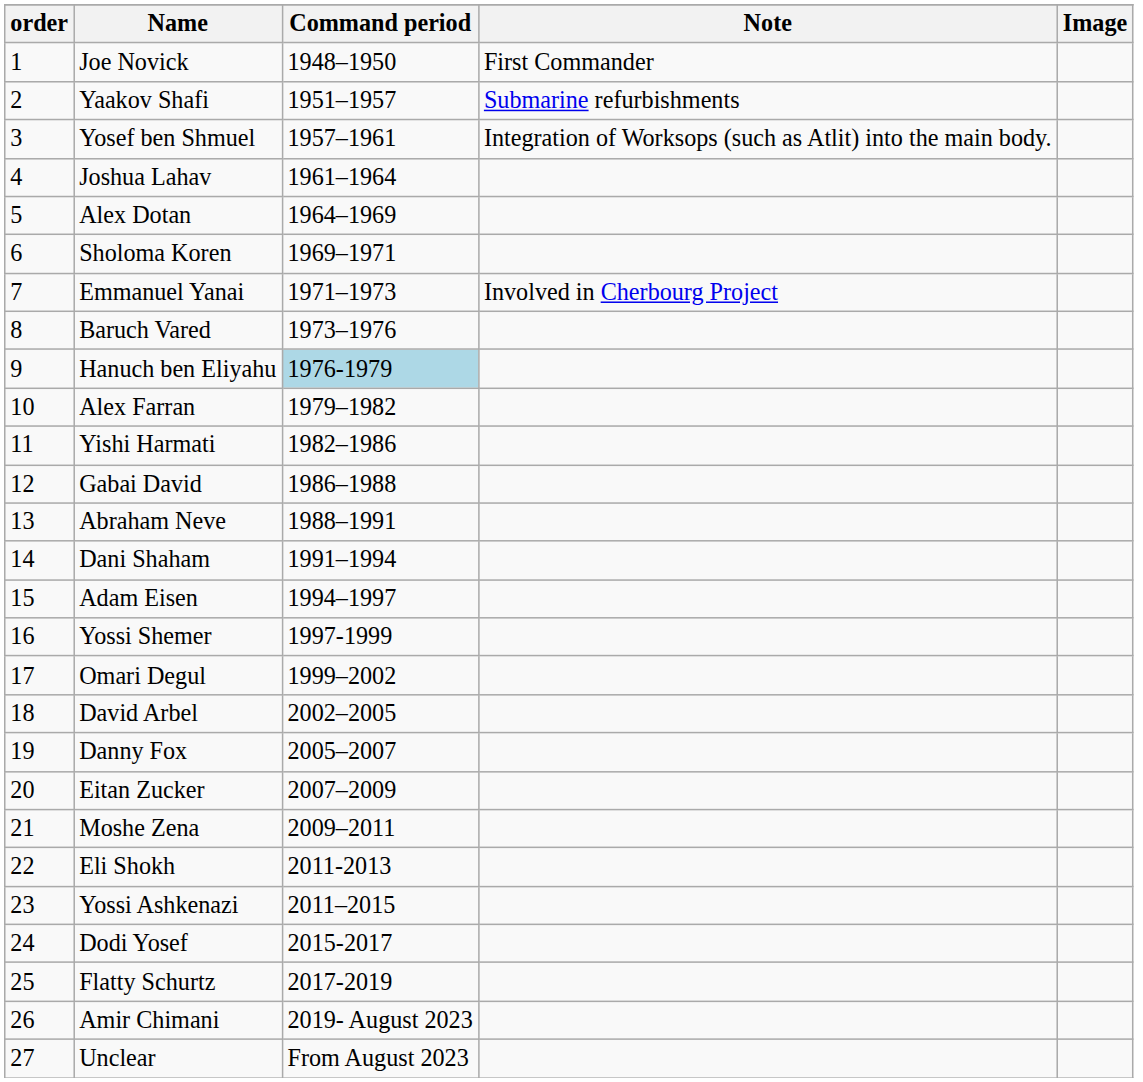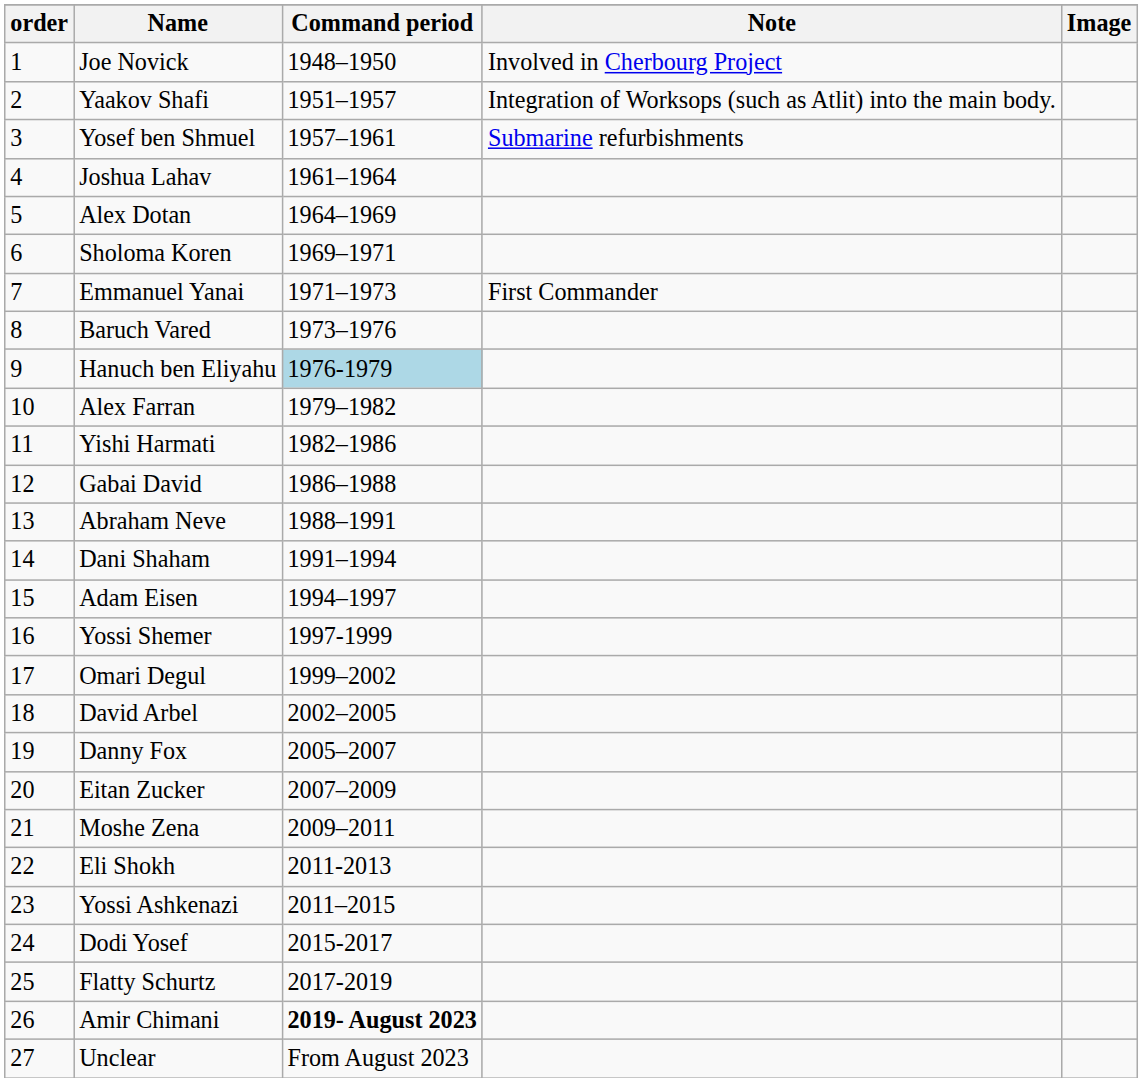(569, 61) First Commander -> (635, 61) Involved in Cherbourg Project
(612, 100) Submarine refurbishments -> (772, 100) Integration of Worksops (such as Atlit) into the main body.
(768, 138) Integration of Worksops (such as Atlit) into the main body. -> (616, 138) Submarine refurbishments
(631, 291) Involved in Cherbourg Project -> (573, 291) First Commander
(380, 1019) normal -> (382, 1019) bold
